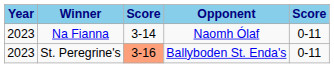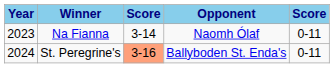(21, 53) 2023 -> (21, 53) 2024
